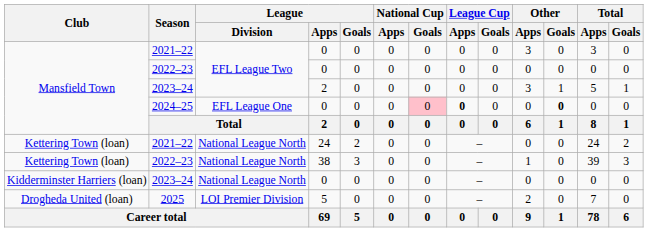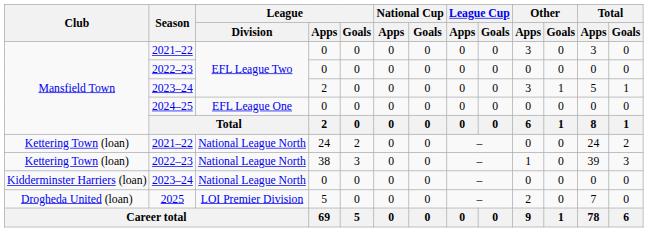(428, 106) pink background -> (428, 106) no background
(462, 106) bold -> (462, 106) normal
(561, 106) bold -> (561, 106) normal
